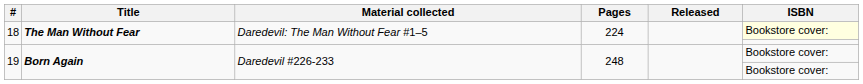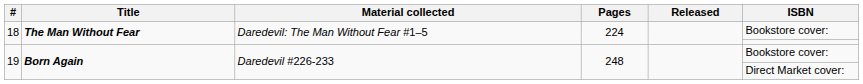(787, 30) lightyellow background -> (787, 30) no background
(787, 70) Bookstore cover: -> (795, 70) Direct Market cover:
